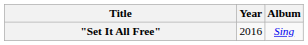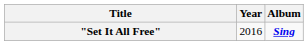(284, 31) normal -> (284, 31) bold
